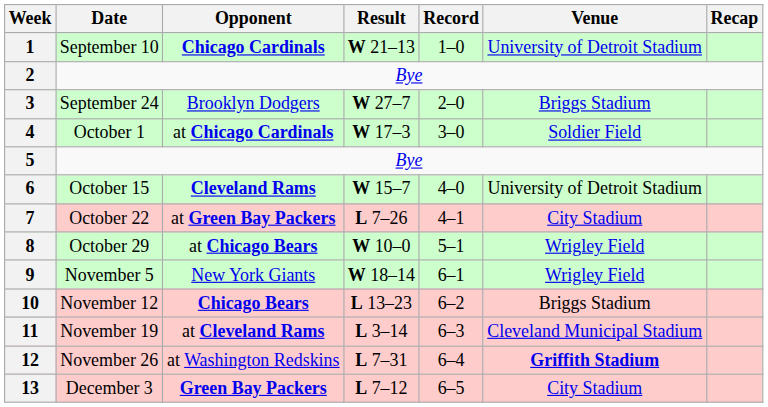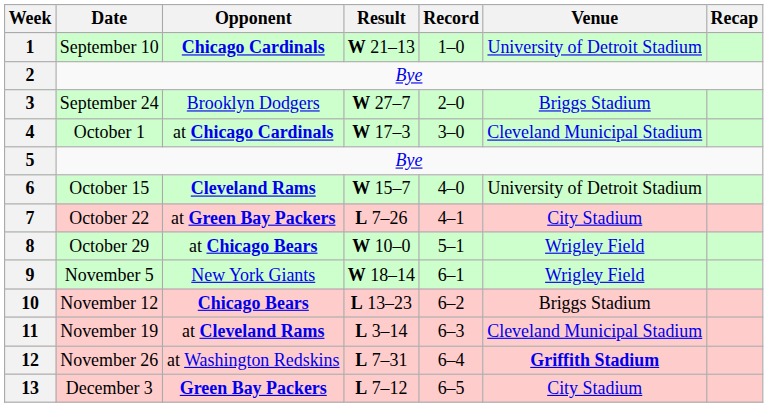(595, 132) Soldier Field -> (595, 132) Cleveland Municipal Stadium
